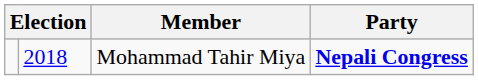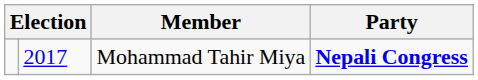(45, 56) 2018 -> (45, 56) 2017
